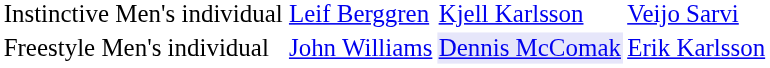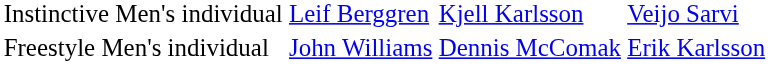(530, 47) lavender background -> (530, 47) no background
